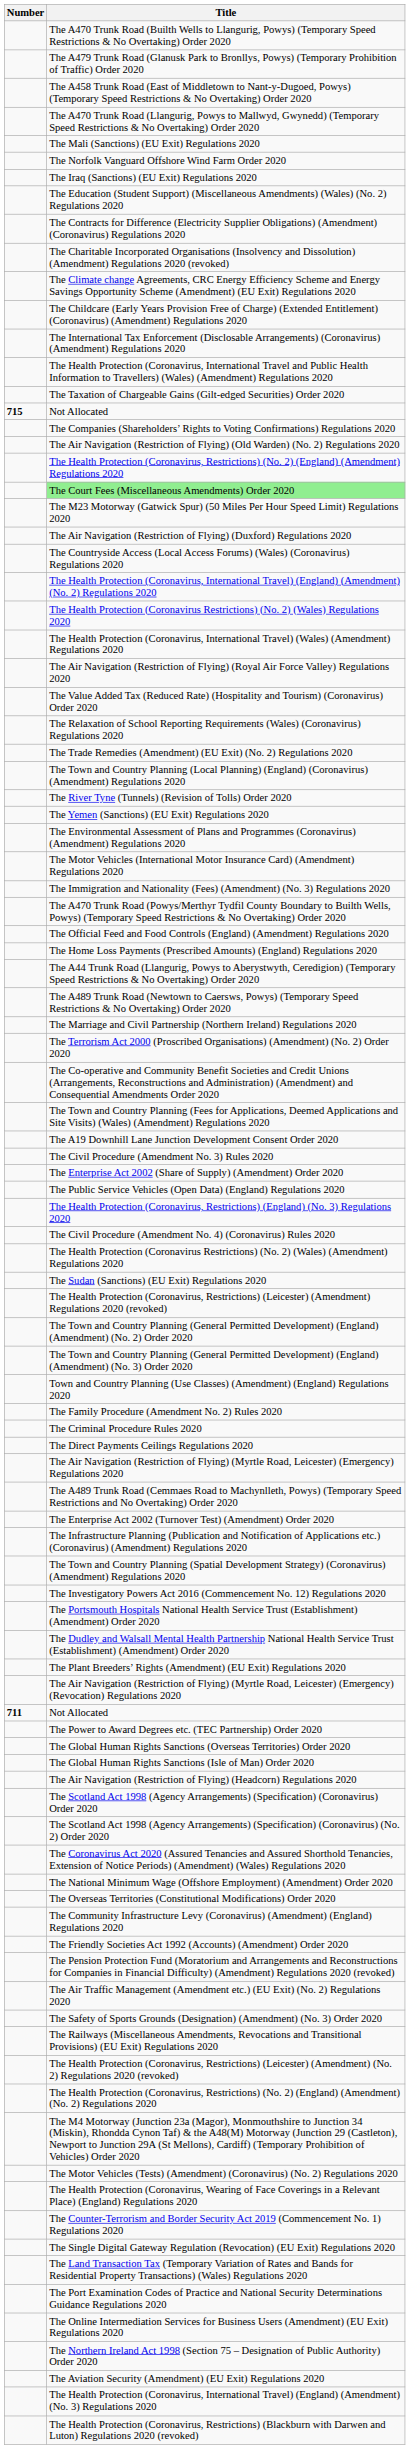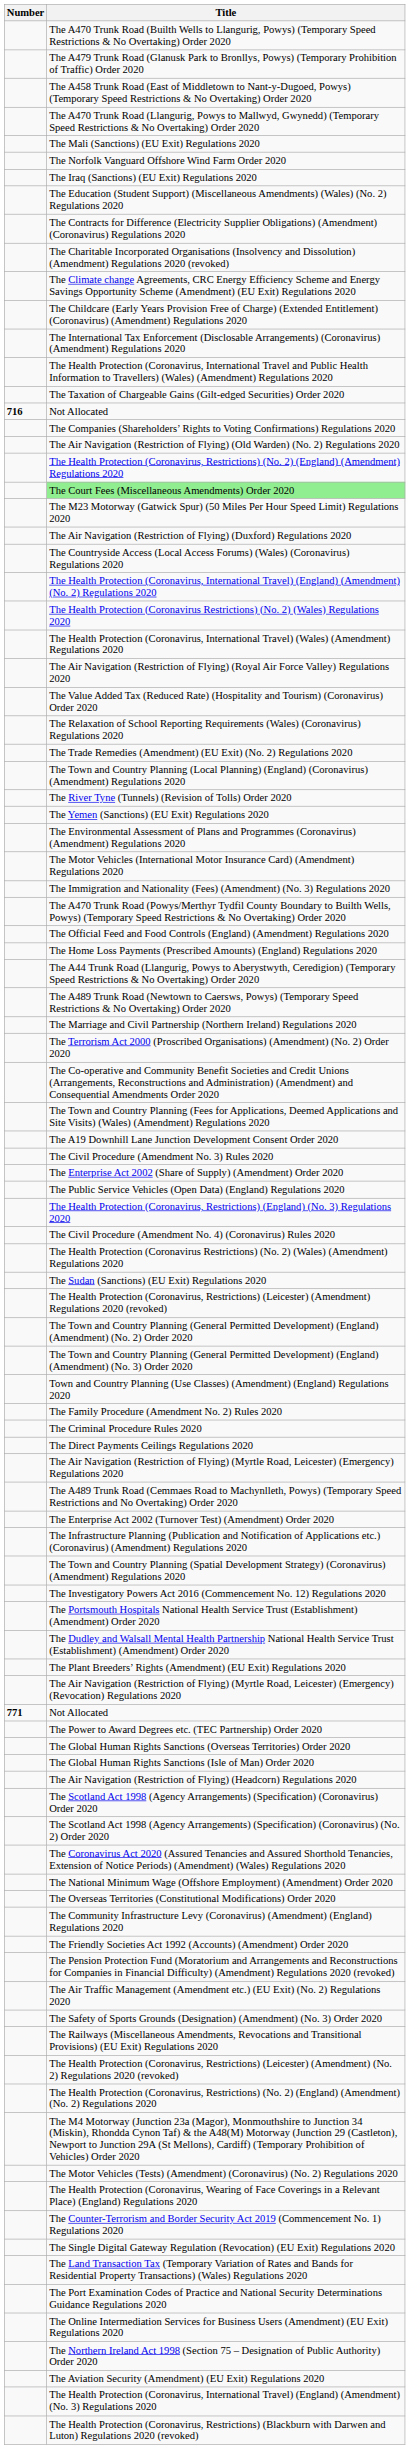(15, 411) 715 -> (15, 411) 716
(14, 1712) 711 -> (15, 1712) 771
